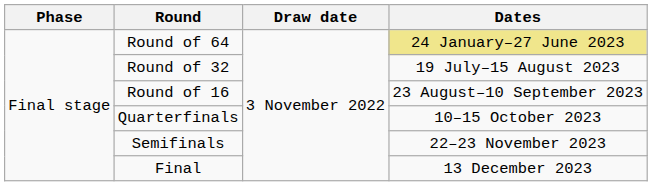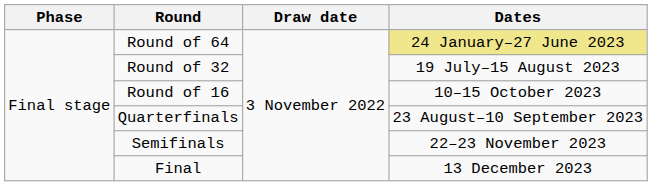(518, 93) 23 August–10 September 2023 -> (518, 93) 10–15 October 2023
(518, 118) 10–15 October 2023 -> (518, 118) 23 August–10 September 2023
